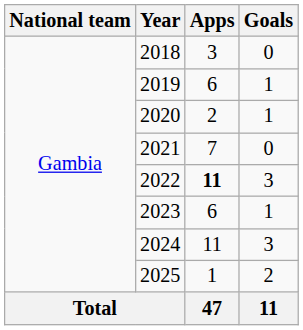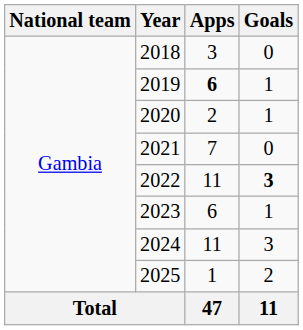(212, 84) normal -> (212, 84) bold
(212, 180) bold -> (212, 180) normal
(268, 180) normal -> (268, 180) bold
